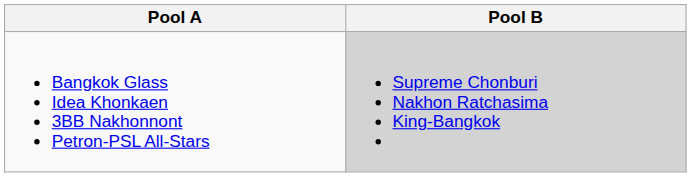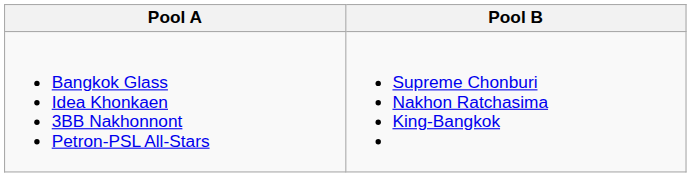(516, 112) lightgrey background -> (516, 112) no background
